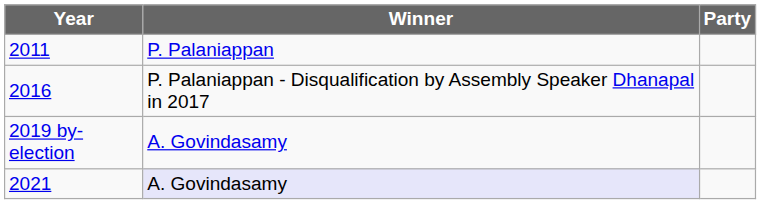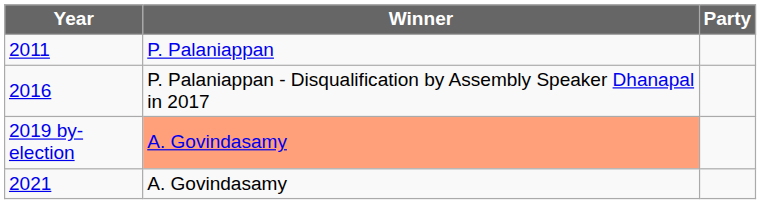(217, 142) no background -> (217, 142) lightsalmon background
(217, 183) lavender background -> (217, 183) no background
